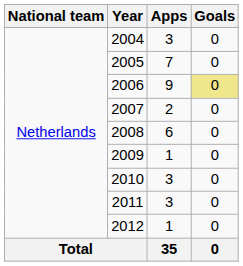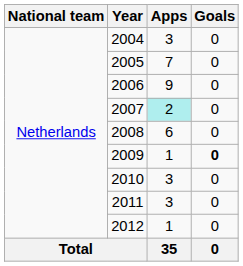(215, 86) khaki background -> (215, 86) no background
(169, 109) no background -> (169, 109) paleturquoise background
(215, 156) normal -> (215, 156) bold
